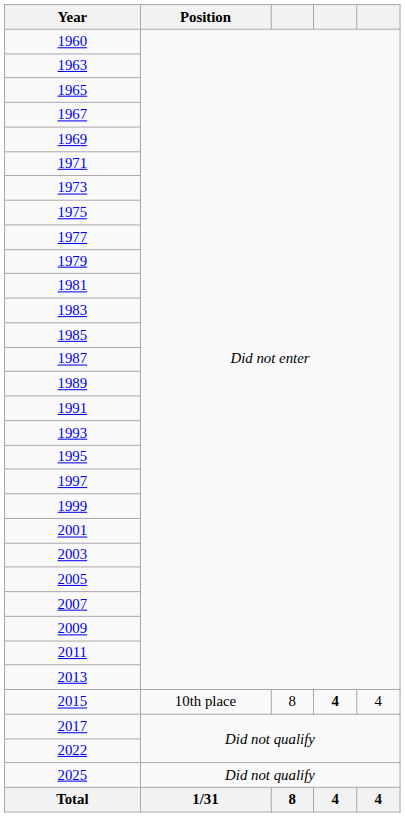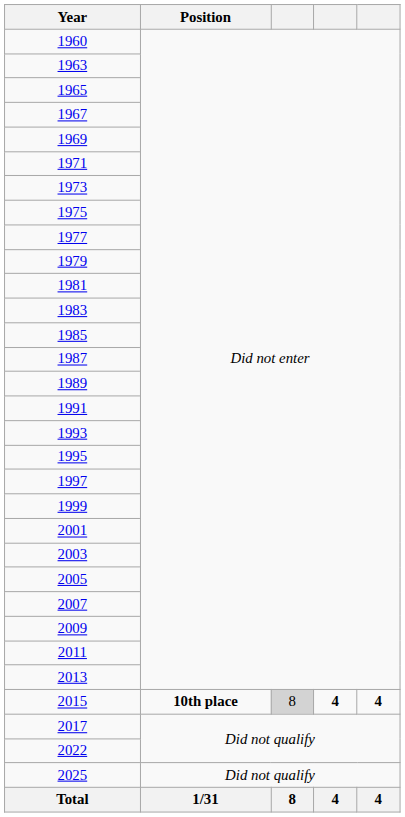(205, 702) normal -> (205, 702) bold
(292, 702) no background -> (292, 702) lightgrey background
(378, 702) normal -> (378, 702) bold
